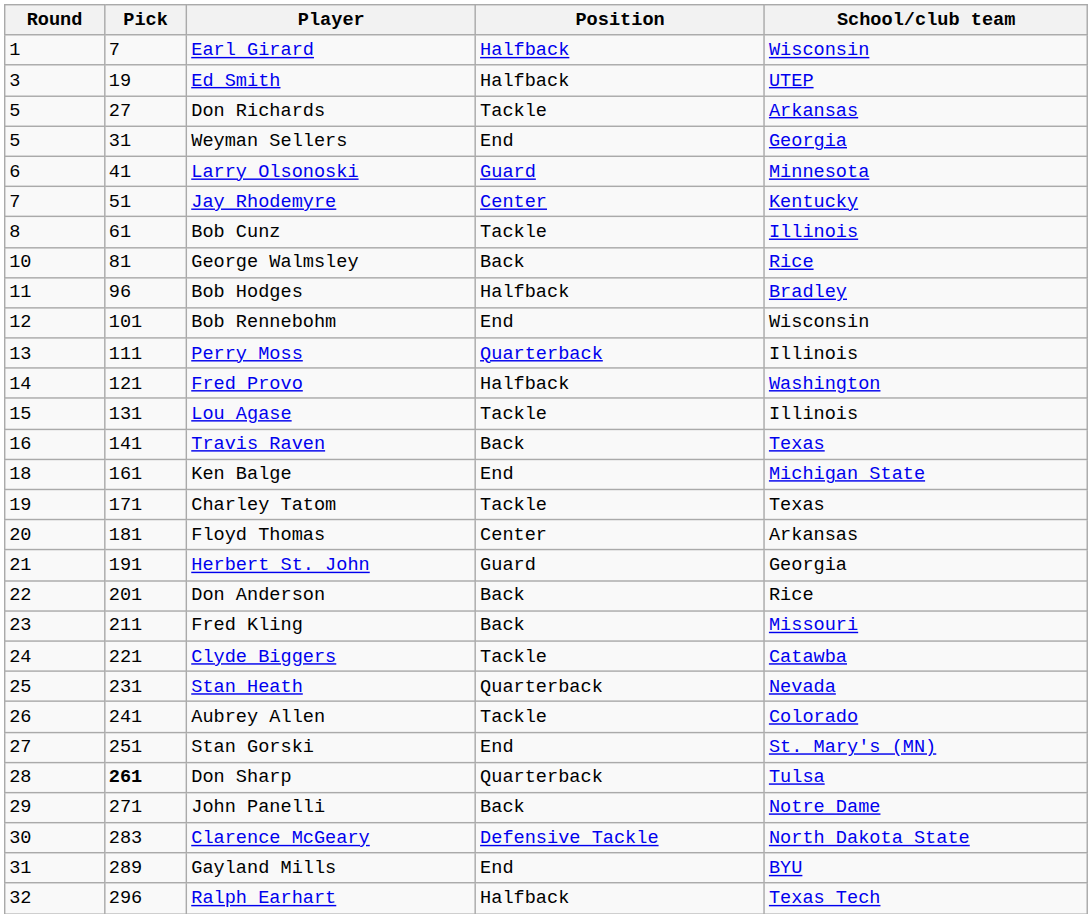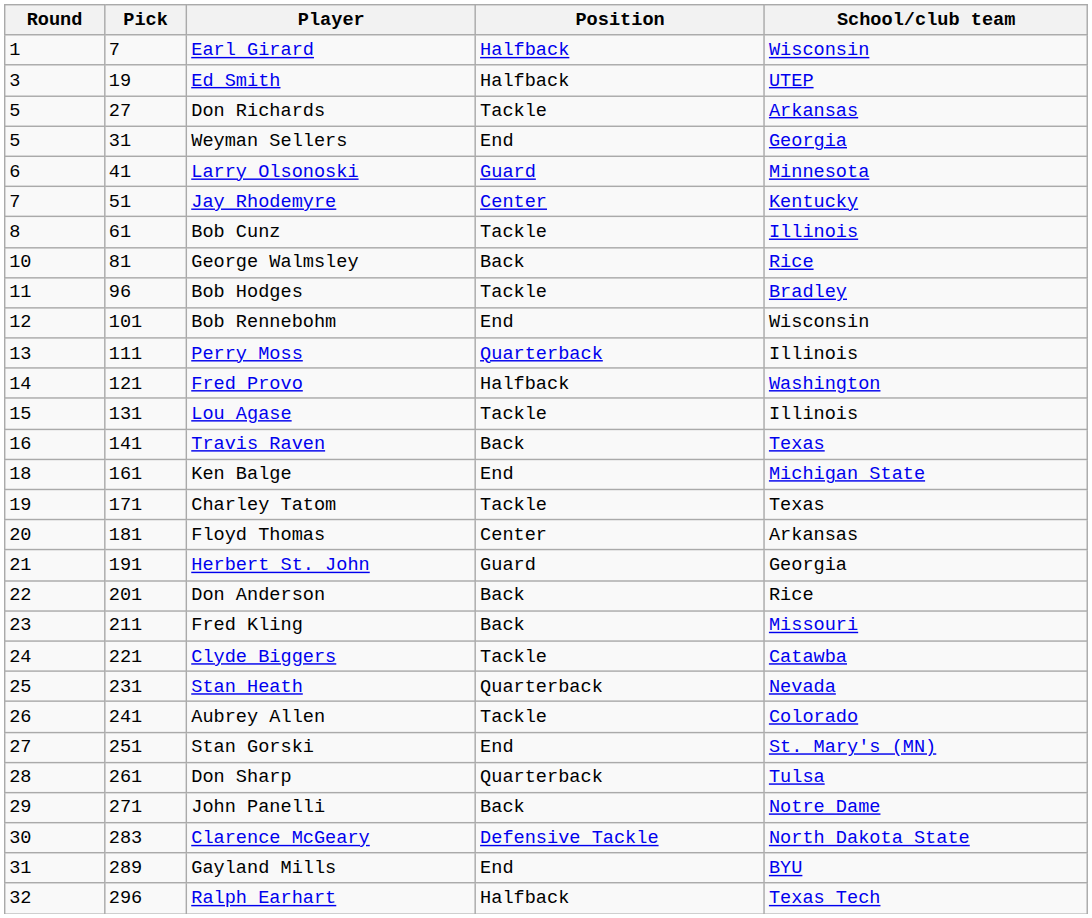(525, 293) Halfback -> (514, 293) Tackle
(126, 777) bold -> (126, 777) normal
